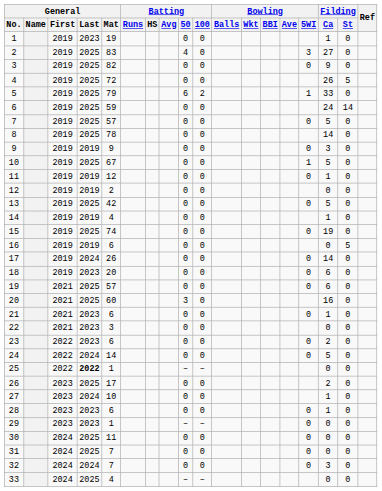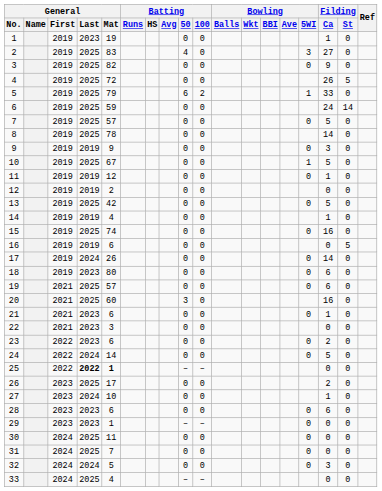(328, 232) 19 -> (328, 232) 16
(111, 273) 20 -> (111, 273) 80
(111, 369) normal -> (111, 369) bold
(328, 411) 1 -> (328, 411) 6
(111, 466) 7 -> (111, 466) 5
